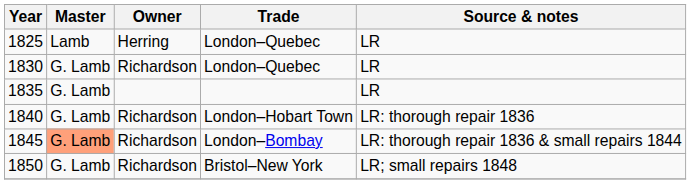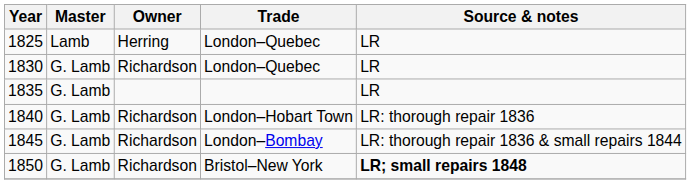(80, 141) lightsalmon background -> (80, 141) no background
(439, 166) normal -> (443, 166) bold
